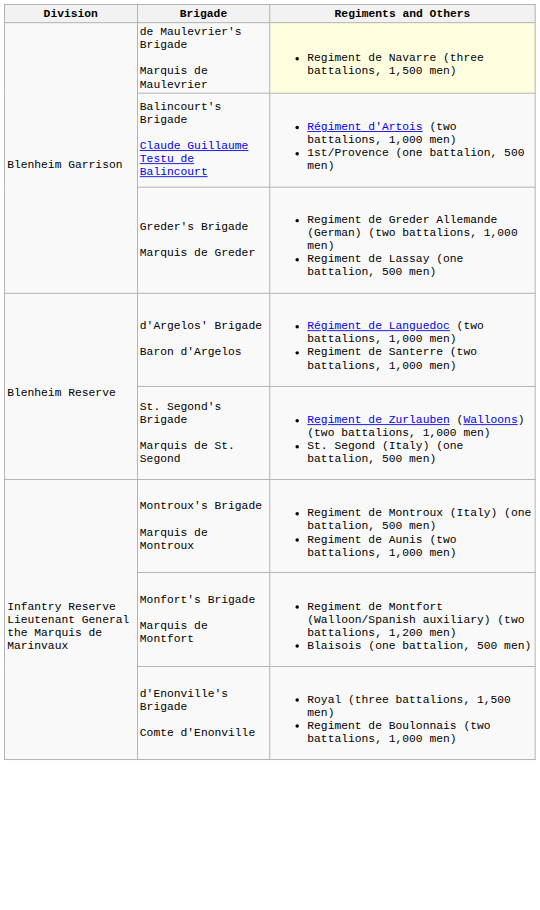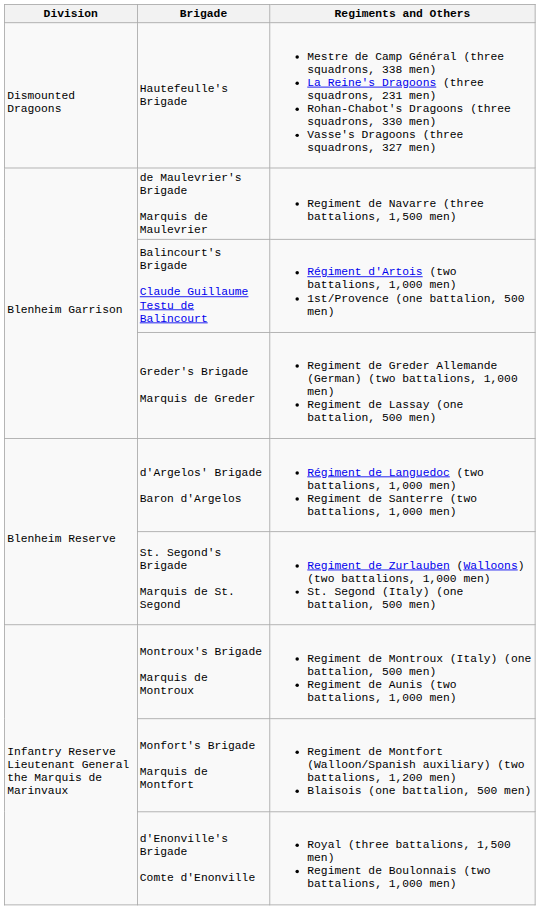+ row: (184, 96)
(402, 65) lightyellow background -> (402, 210) no background
